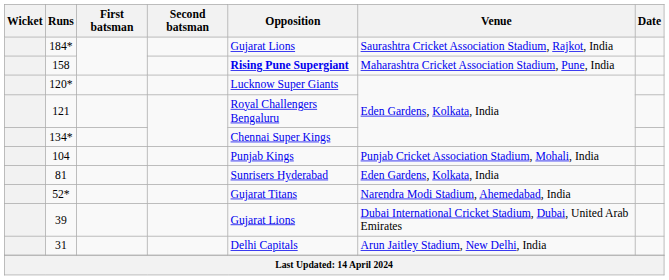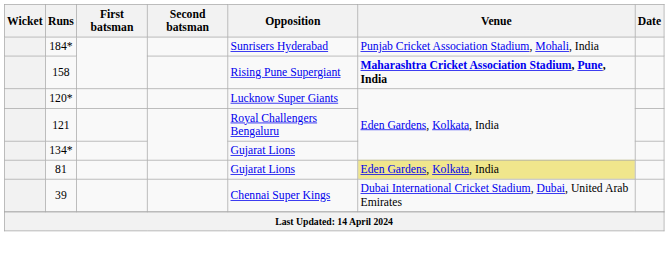(263, 47) Gujarat Lions -> (279, 47) Sunrisers Hyderabad
(487, 47) Saurashtra Cricket Association Stadium, Rajkot, India -> (480, 47) Punjab Cricket Association Stadium, Mohali, India
(290, 66) bold -> (286, 73) normal
(488, 66) normal -> (483, 73) bold
(280, 137) Chennai Super Kings -> (263, 150) Gujarat Lions
- row: (61, 156)
(279, 175) Sunrisers Hyderabad -> (263, 170) Gujarat Lions
(430, 175) no background -> (430, 170) khaki background
- row: (61, 194)
(263, 220) Gujarat Lions -> (280, 195) Chennai Super Kings
- row: (61, 246)
